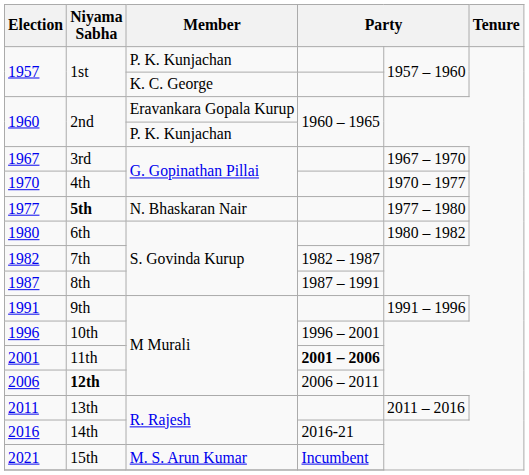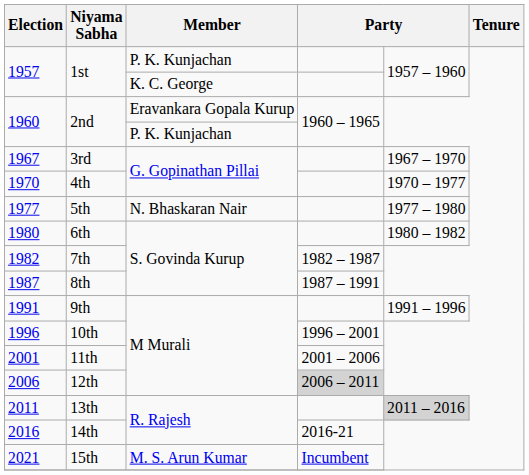(81, 208) bold -> (80, 208) normal
(341, 357) bold -> (341, 357) normal
(85, 382) bold -> (84, 382) normal
(340, 382) no background -> (340, 382) lightgrey background
(426, 407) no background -> (426, 407) lightgrey background
